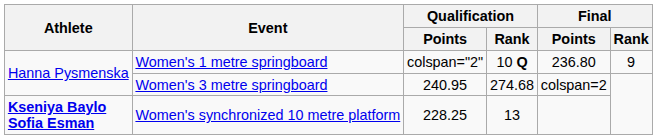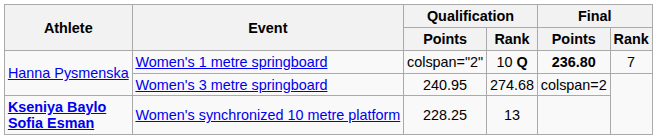(574, 62) normal -> (574, 62) bold
(631, 62) 9 -> (631, 62) 7
